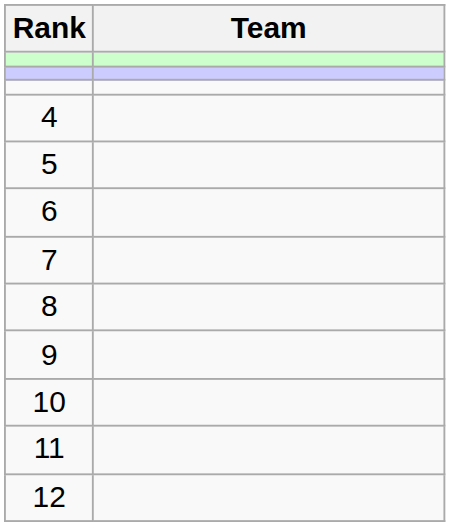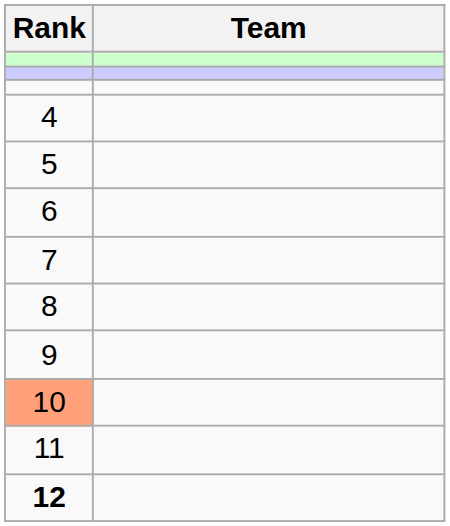(49, 401) no background -> (49, 401) lightsalmon background
(49, 496) normal -> (49, 496) bold
